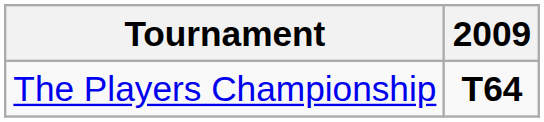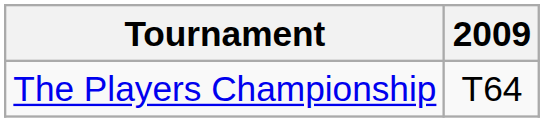(492, 89) bold -> (492, 89) normal
